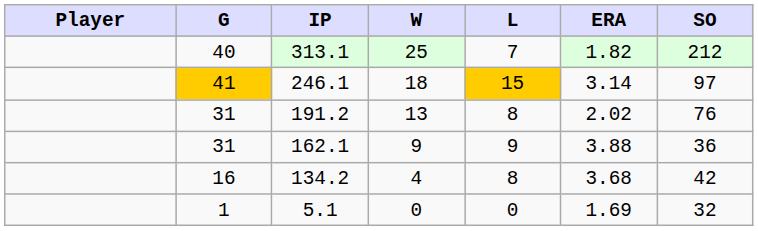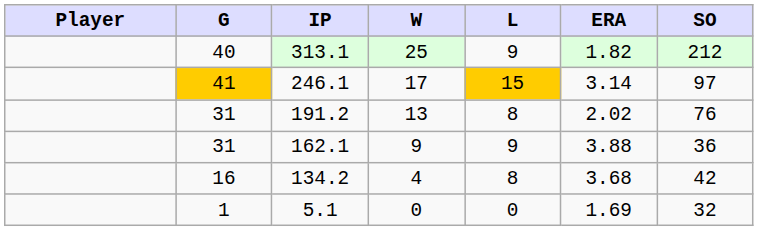(513, 52) 7 -> (513, 52) 9
(416, 84) 18 -> (416, 84) 17
